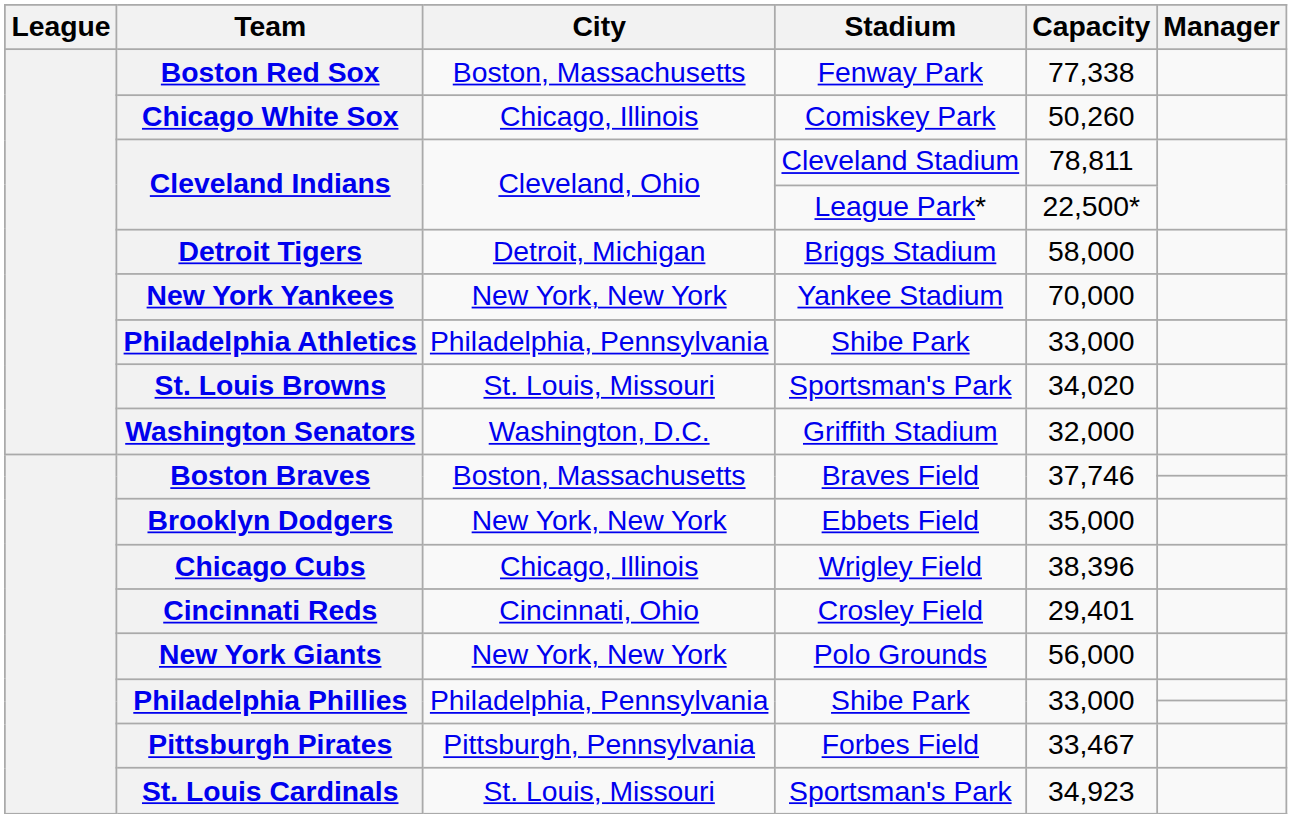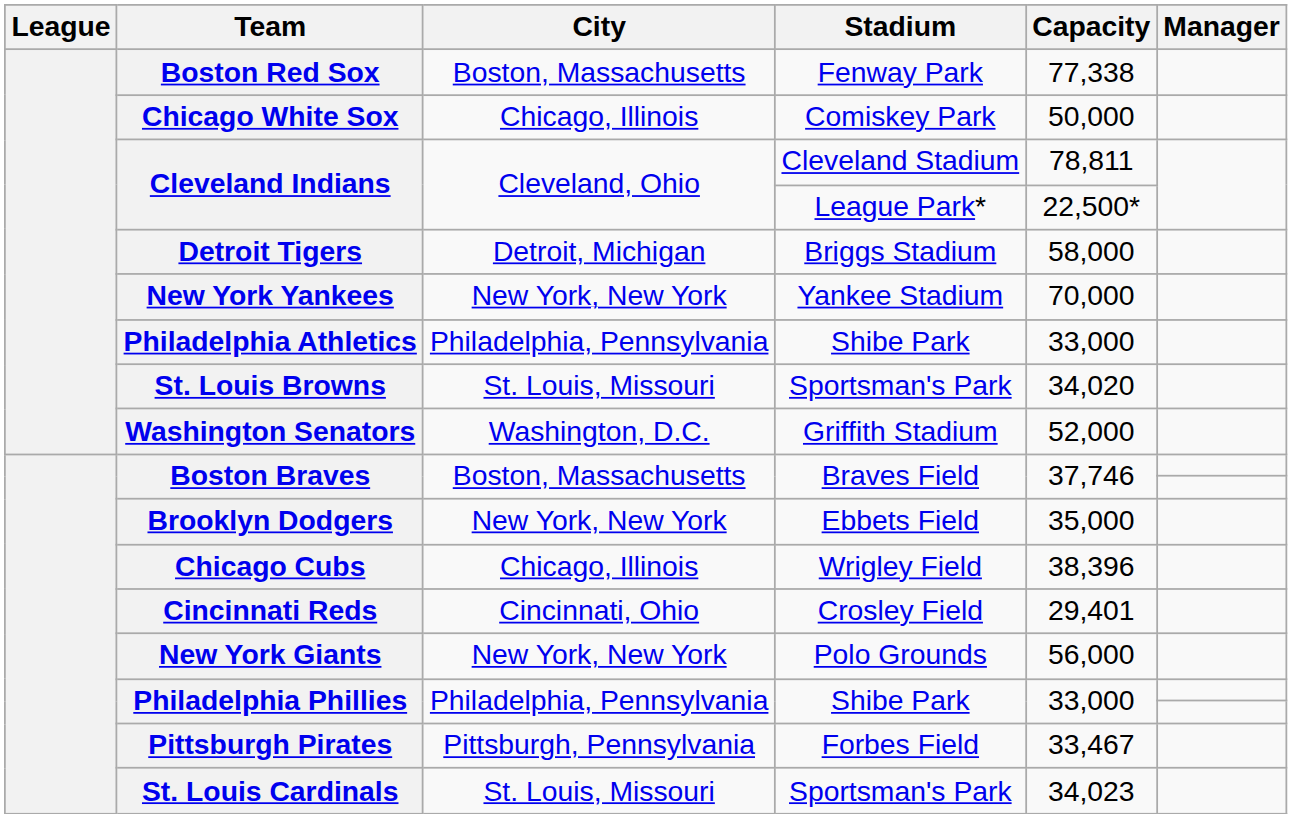(1091, 116) 50,260 -> (1091, 116) 50,000
(1091, 431) 32,000 -> (1091, 431) 52,000
(1091, 790) 34,923 -> (1091, 790) 34,023
